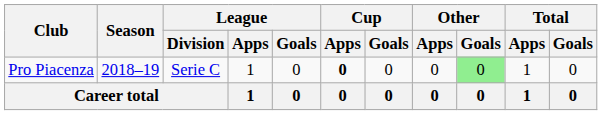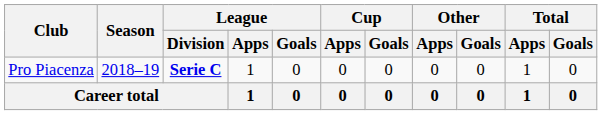(196, 69) normal -> (196, 69) bold
(342, 69) bold -> (342, 69) normal
(481, 69) lightgreen background -> (481, 69) no background
